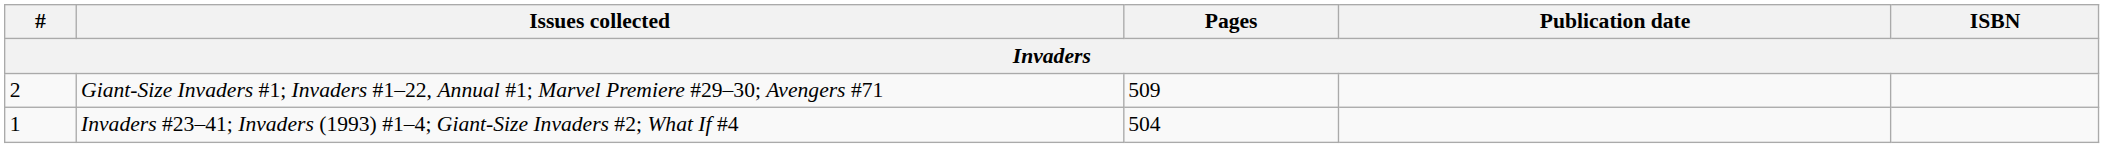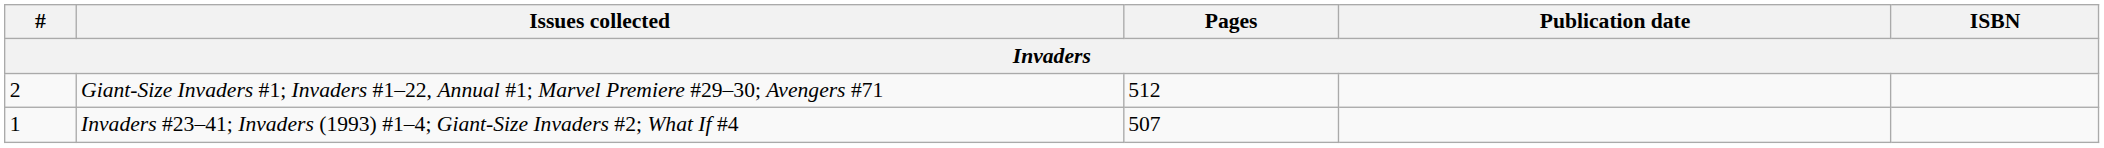(1144, 90) 509 -> (1144, 90) 512
(1144, 124) 504 -> (1144, 124) 507
